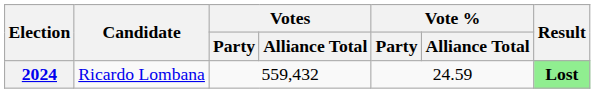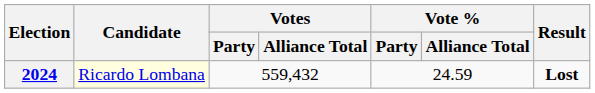(142, 74) no background -> (142, 74) lightyellow background
(562, 74) lightgreen background -> (562, 74) no background
